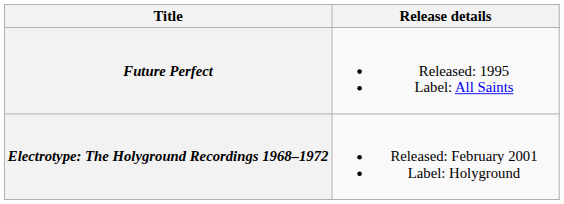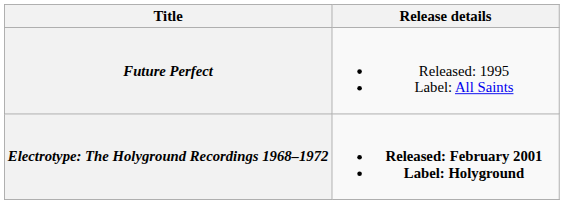(446, 165) normal -> (446, 165) bold
